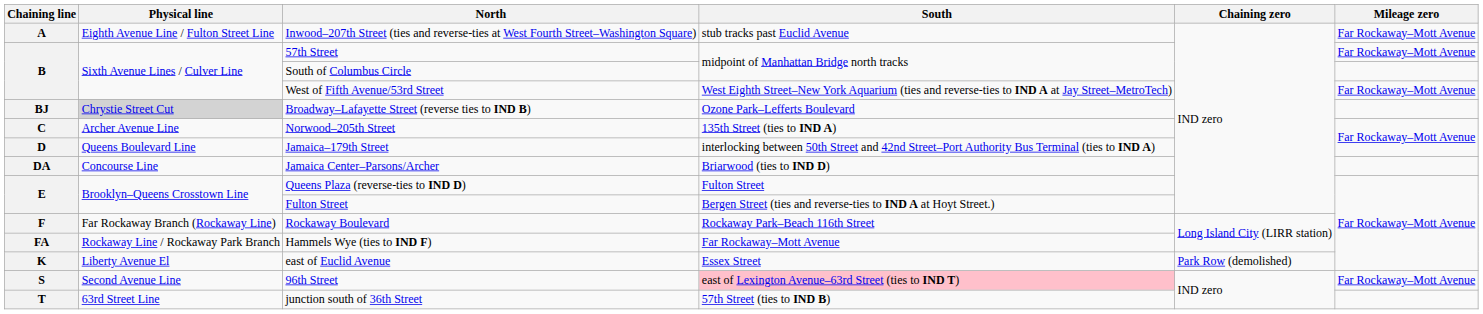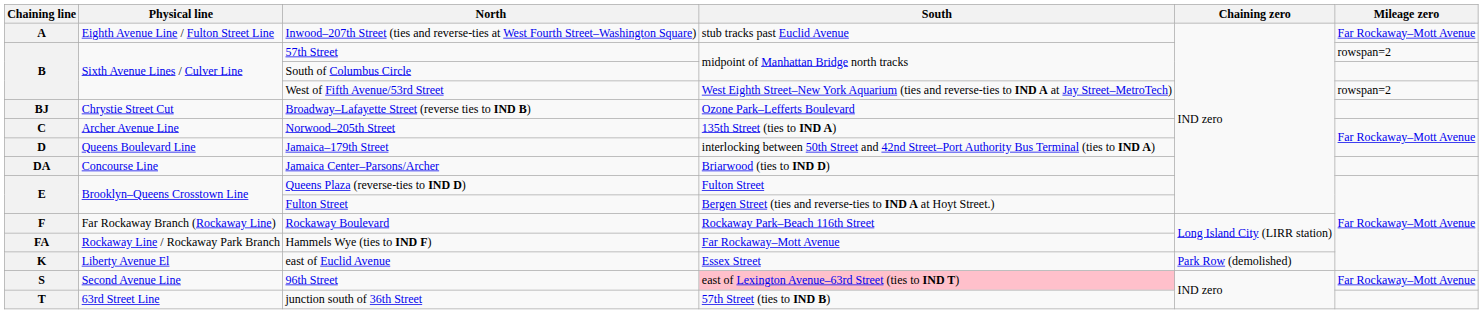(1406, 52) Far Rockaway–Mott Avenue -> (1364, 52) rowspan=2
(1406, 90) Far Rockaway–Mott Avenue -> (1364, 90) rowspan=2
(128, 109) lightgrey background -> (128, 109) no background
